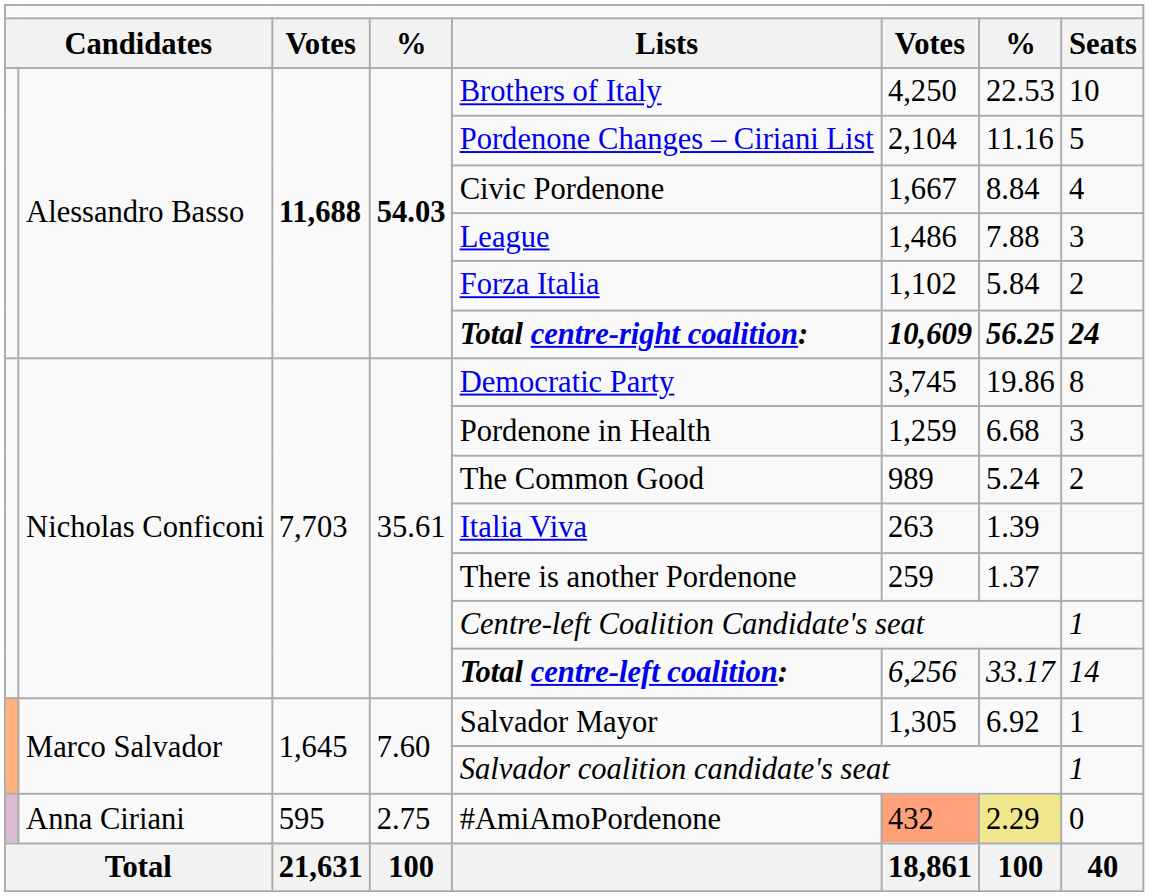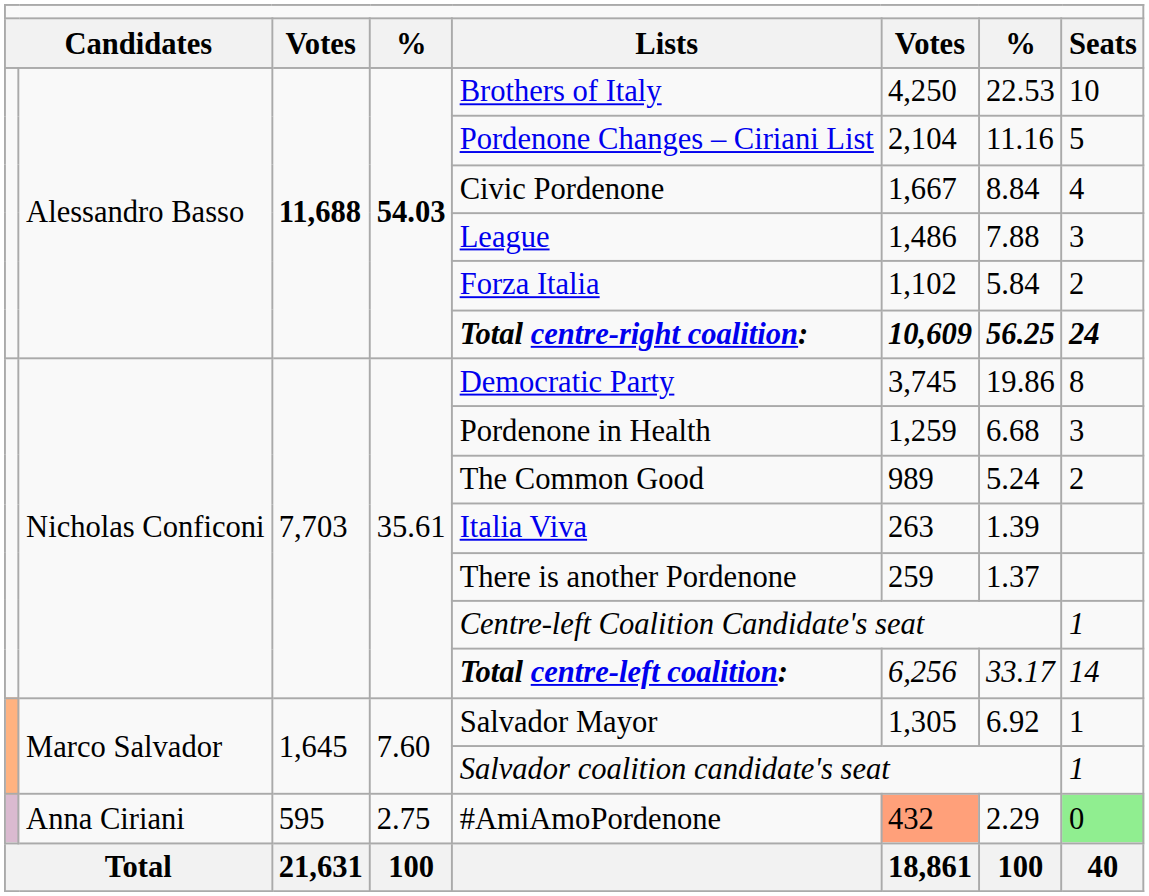(1013, 818) khaki background -> (1013, 818) no background
(1077, 818) no background -> (1077, 818) lightgreen background
